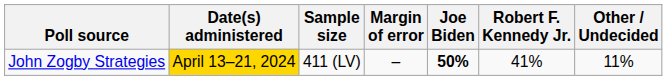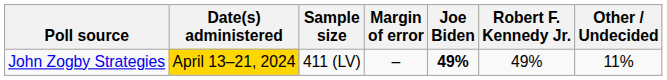(453, 62) 50% -> (453, 62) 49%
(527, 62) 41% -> (527, 62) 49%
